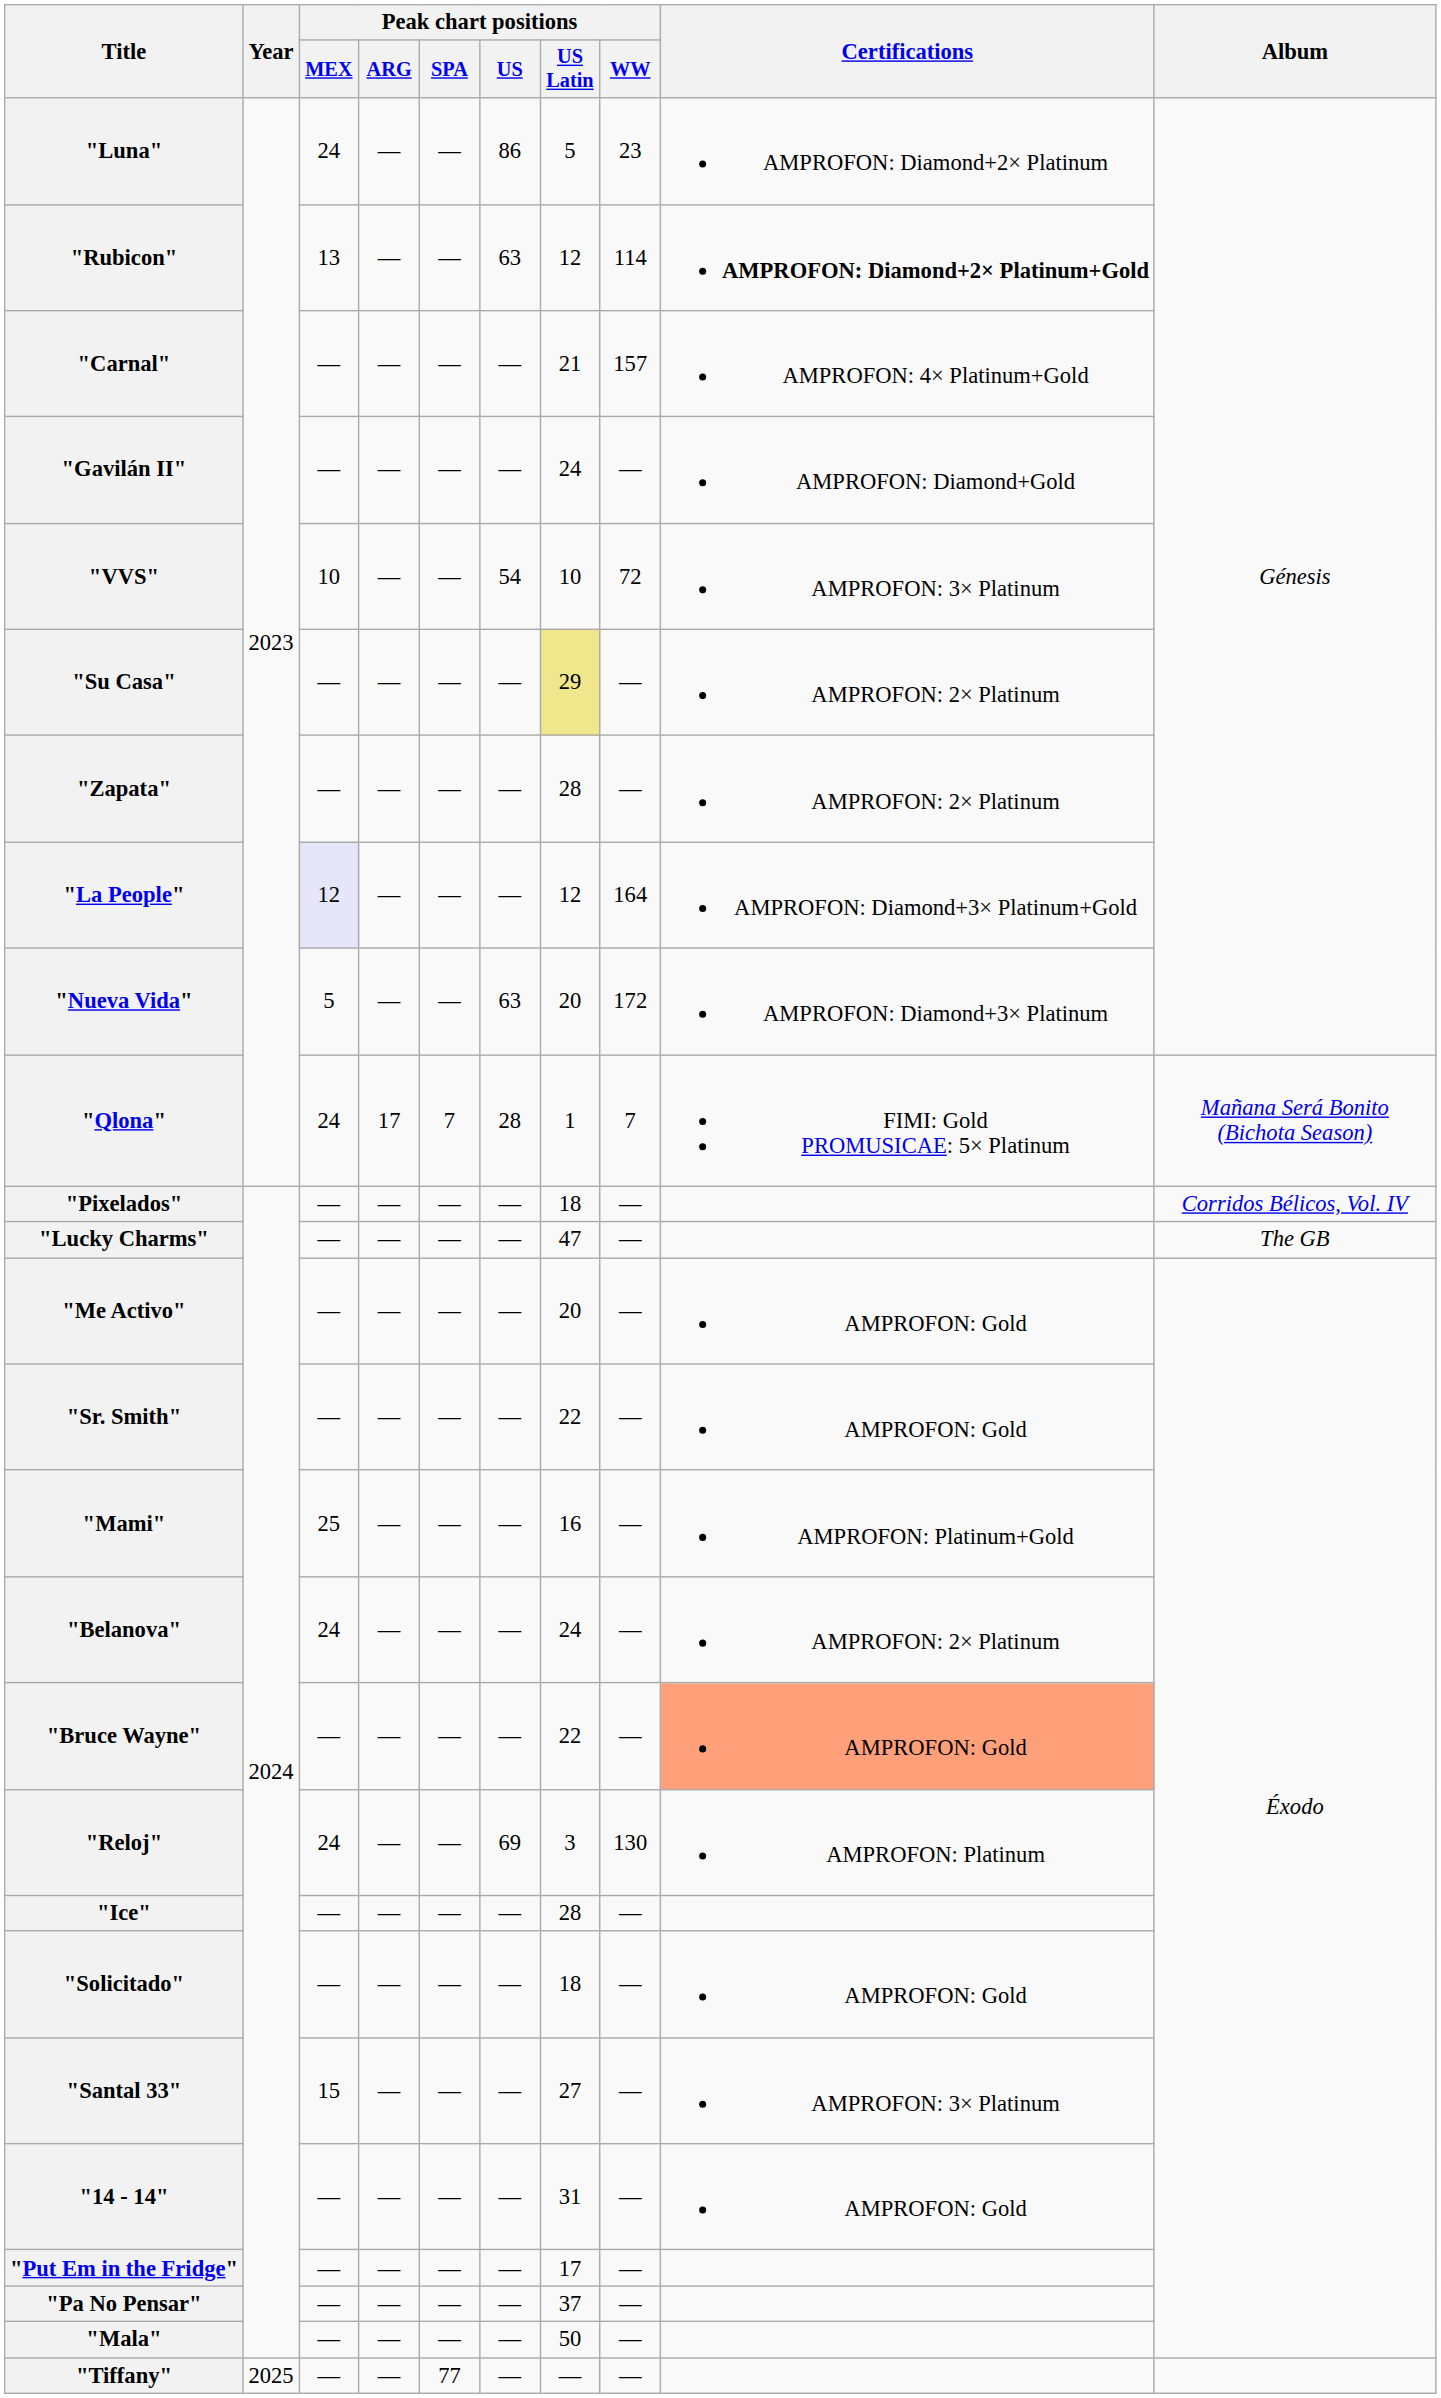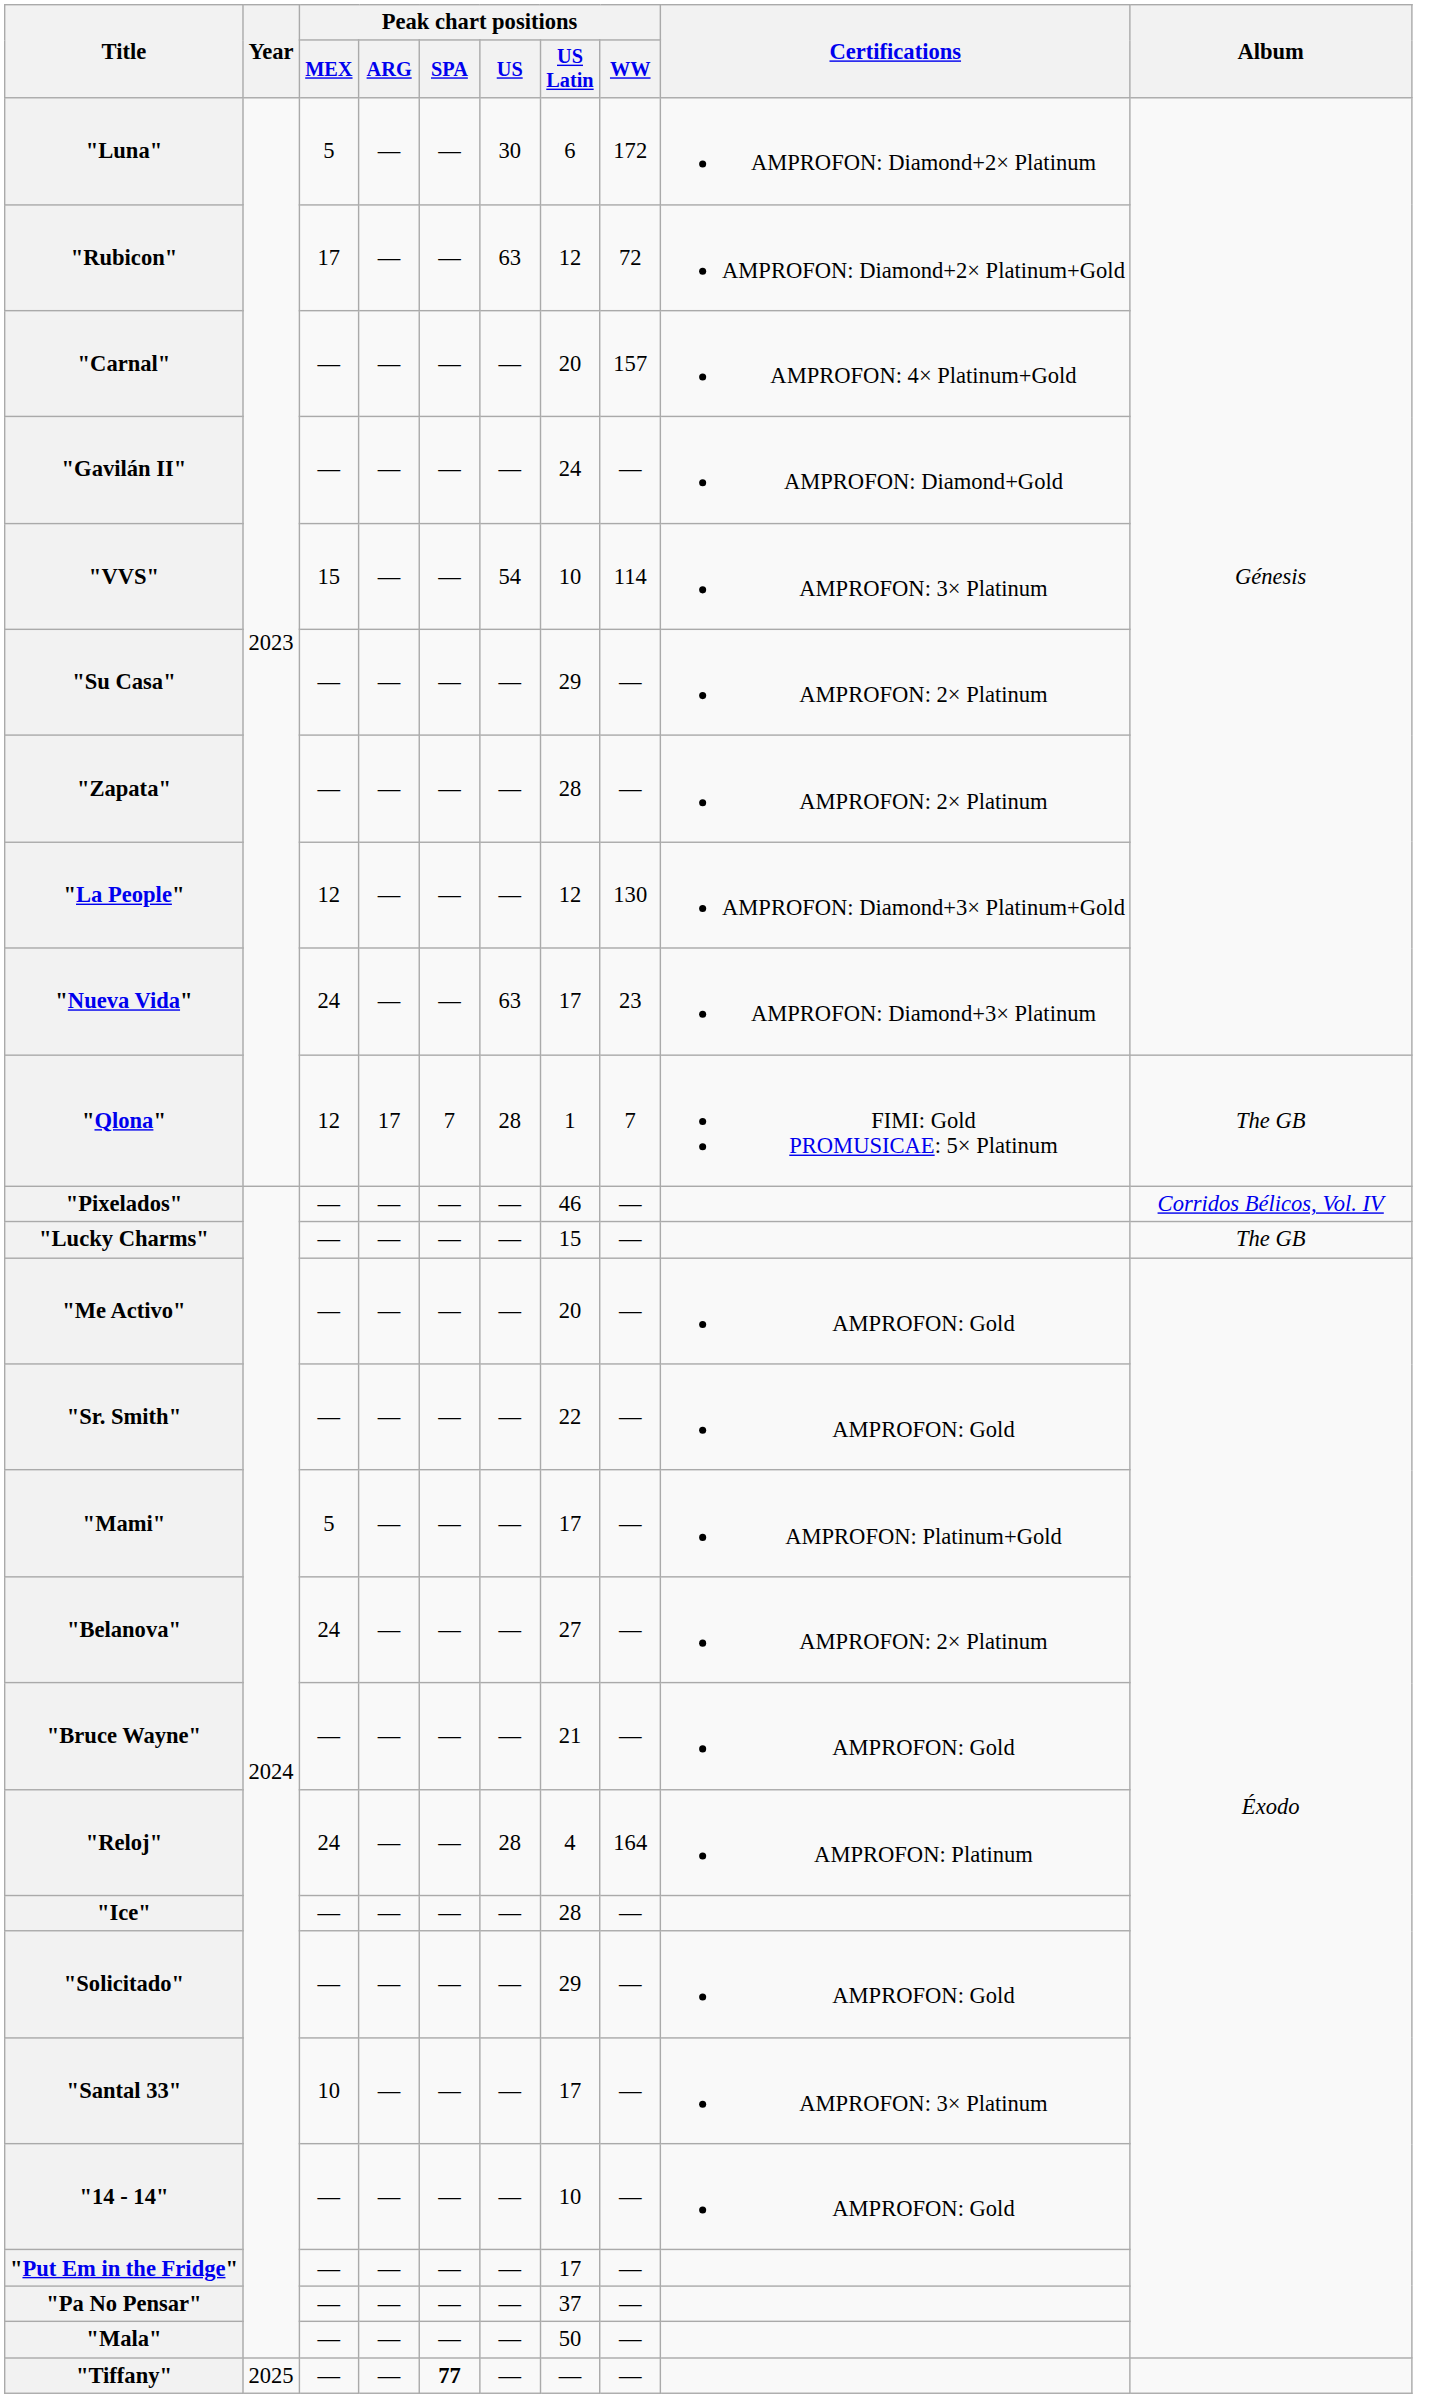(329, 150) 24 -> (329, 150) 5
(510, 150) 86 -> (510, 150) 30
(570, 150) 5 -> (570, 150) 6
(630, 150) 23 -> (630, 150) 172
(329, 257) 13 -> (329, 257) 17
(630, 257) 114 -> (630, 257) 72
(907, 270) bold -> (895, 270) normal
(570, 363) 21 -> (570, 363) 20
(329, 575) 10 -> (329, 575) 15
(630, 575) 72 -> (630, 575) 114
(570, 682) khaki background -> (570, 682) no background
(329, 894) lavender background -> (329, 894) no background
(630, 894) 164 -> (630, 894) 130
(329, 1001) 5 -> (329, 1001) 24
(570, 1001) 20 -> (570, 1001) 17
(630, 1001) 172 -> (630, 1001) 23
(329, 1120) 24 -> (329, 1120) 12
(1295, 1120) Mañana Será Bonito (Bichota Season) -> (1271, 1120) The GB
(570, 1203) 18 -> (570, 1203) 46
(570, 1239) 47 -> (570, 1239) 15
(329, 1523) 25 -> (329, 1523) 5
(570, 1523) 16 -> (570, 1523) 17
(570, 1629) 24 -> (570, 1629) 27
(570, 1735) 22 -> (570, 1735) 21
(907, 1749) lightsalmon background -> (895, 1749) no background
(510, 1841) 69 -> (510, 1841) 28
(570, 1841) 3 -> (570, 1841) 4
(630, 1841) 130 -> (630, 1841) 164
(570, 1984) 18 -> (570, 1984) 29
(329, 2090) 15 -> (329, 2090) 10
(570, 2090) 27 -> (570, 2090) 17
(570, 2196) 31 -> (570, 2196) 10
(449, 2374) normal -> (449, 2374) bold
